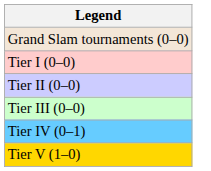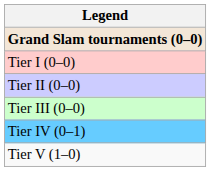(98, 39) normal -> (105, 39) bold
(44, 154) gold background -> (44, 154) no background
